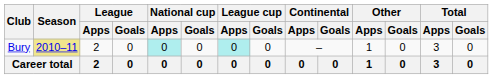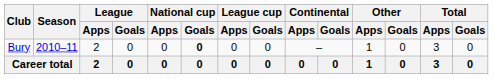(57, 47) khaki background -> (57, 47) no background
(164, 47) paleturquoise background -> (164, 47) no background
(200, 47) normal -> (200, 47) bold
(234, 47) paleturquoise background -> (234, 47) no background
